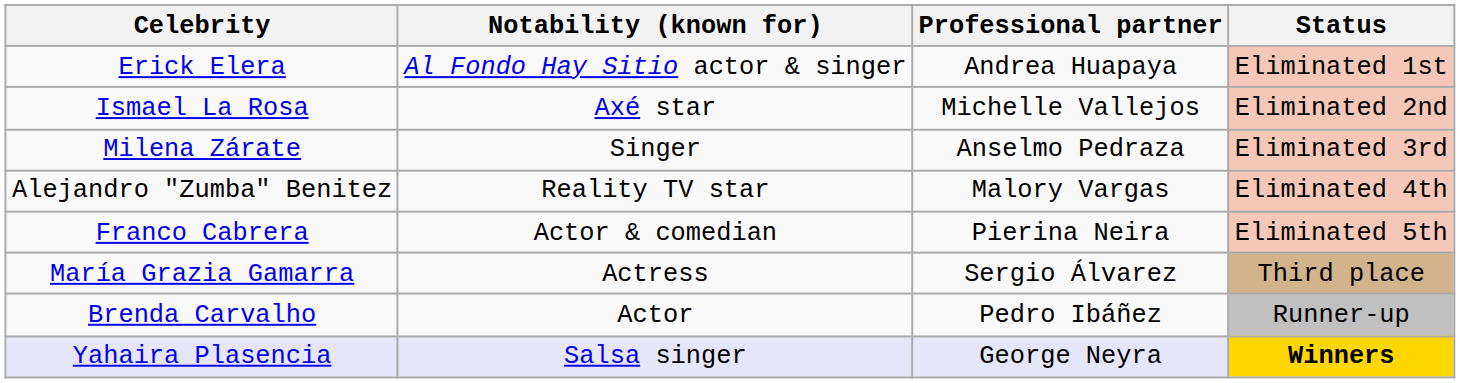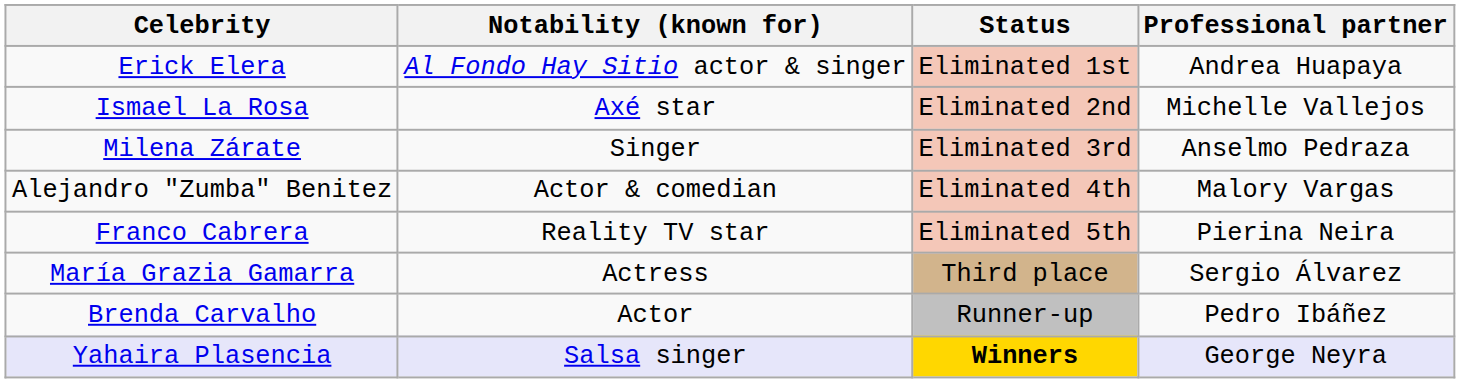columns swapped: (1071, 26) <-> (1341, 26)
(655, 191) Reality TV star -> (655, 191) Actor & comedian
(655, 232) Actor & comedian -> (655, 232) Reality TV star
